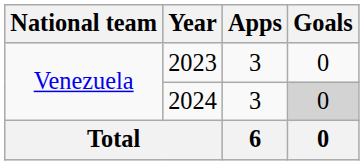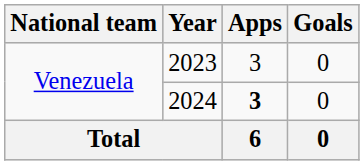(255, 100) normal -> (255, 100) bold
(323, 100) lightgrey background -> (323, 100) no background
